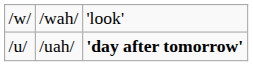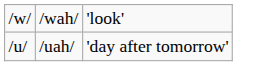(165, 46) bold -> (158, 46) normal
